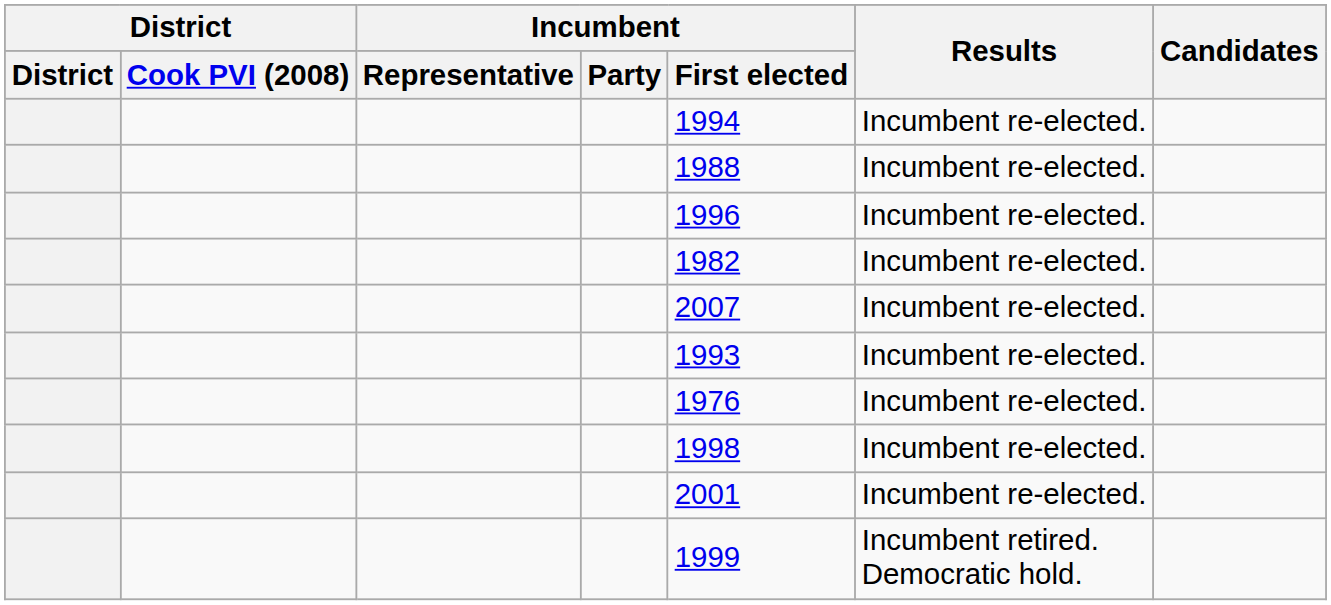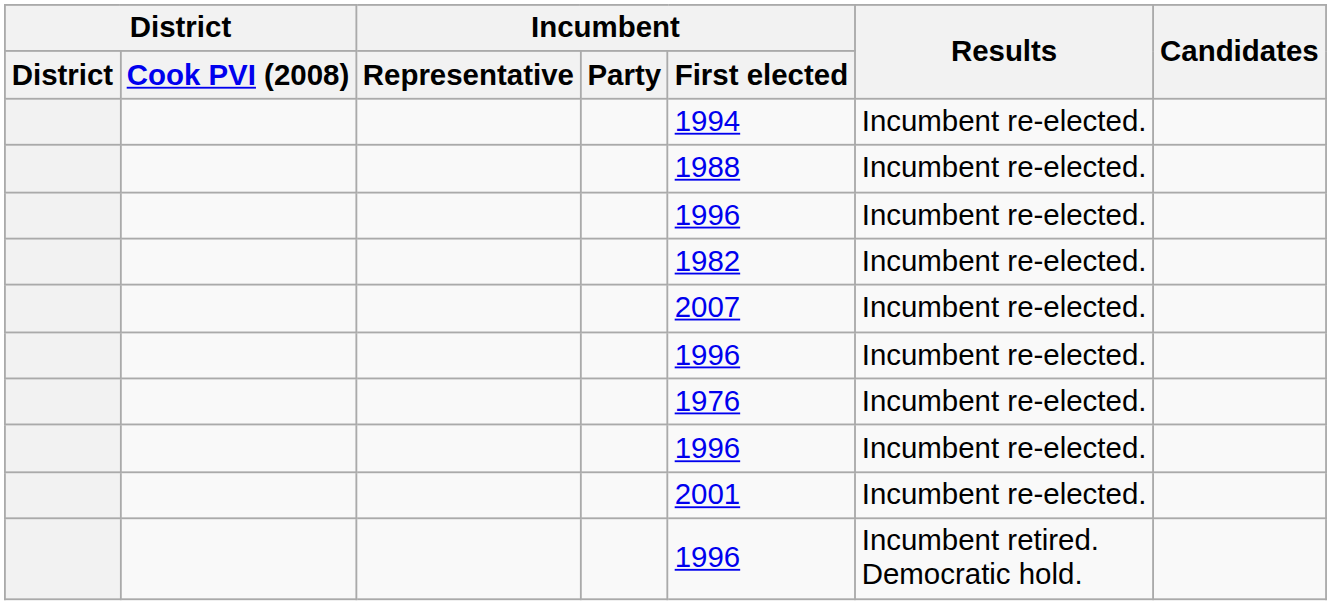(707, 354) 1993 -> (707, 354) 1996
(707, 448) 1998 -> (707, 448) 1996
(707, 557) 1999 -> (707, 557) 1996
